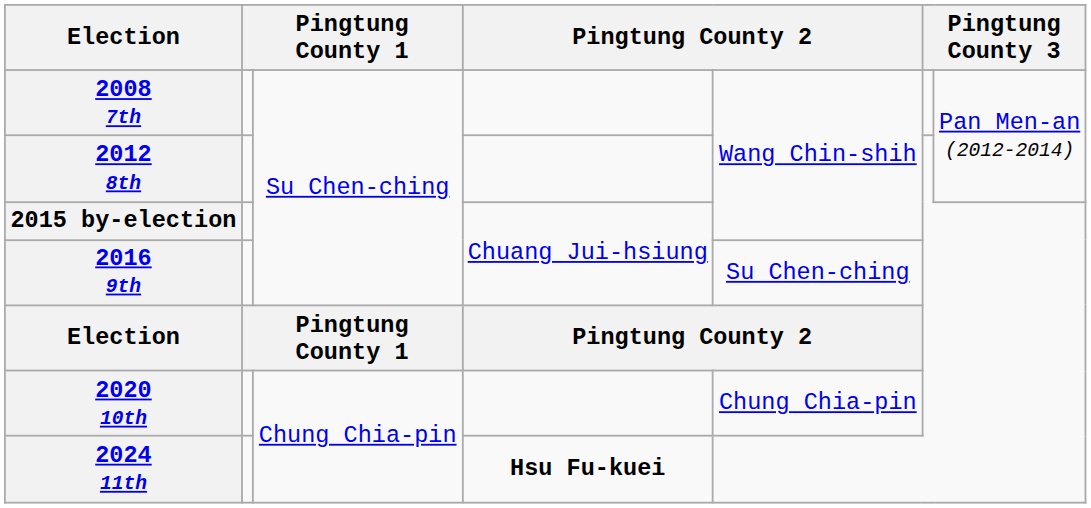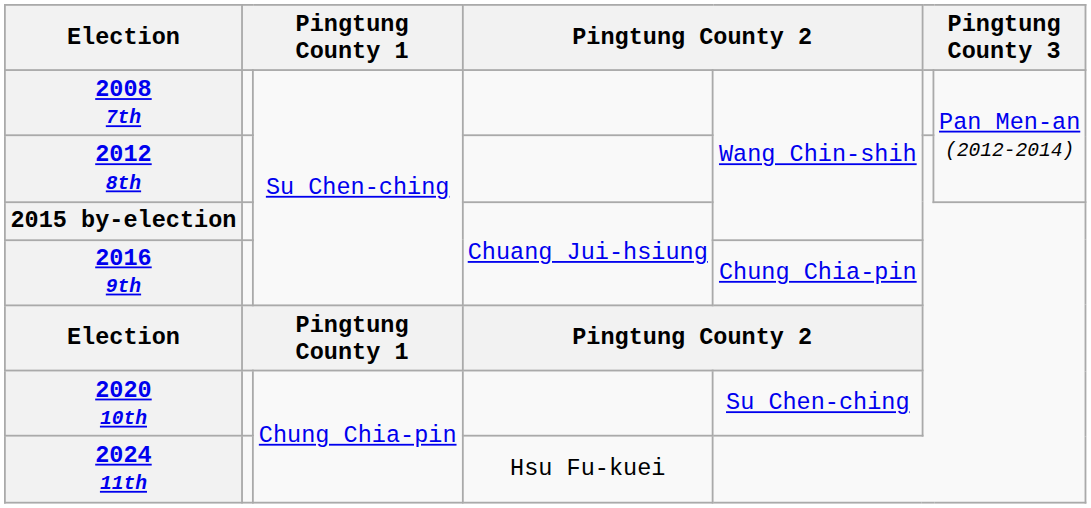(818, 273) Su Chen-ching -> (818, 273) Chung Chia-pin
(818, 404) Chung Chia-pin -> (818, 404) Su Chen-ching
(588, 469) bold -> (588, 469) normal
